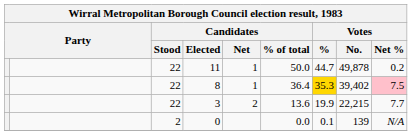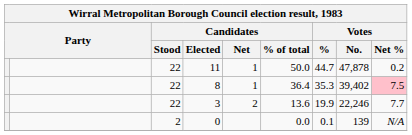(354, 67) 49,878 -> (354, 67) 47,878
(324, 85) gold background -> (324, 85) no background
(354, 103) 22,215 -> (354, 103) 22,246
